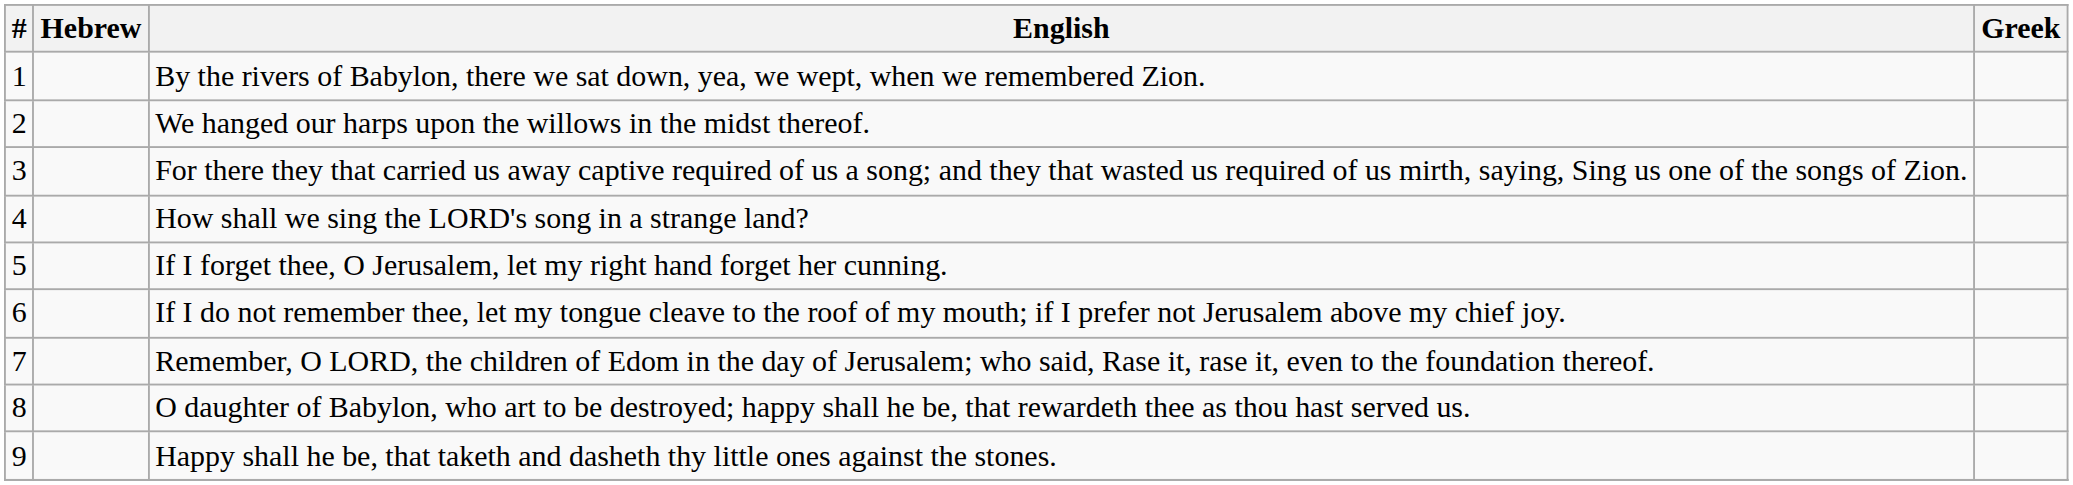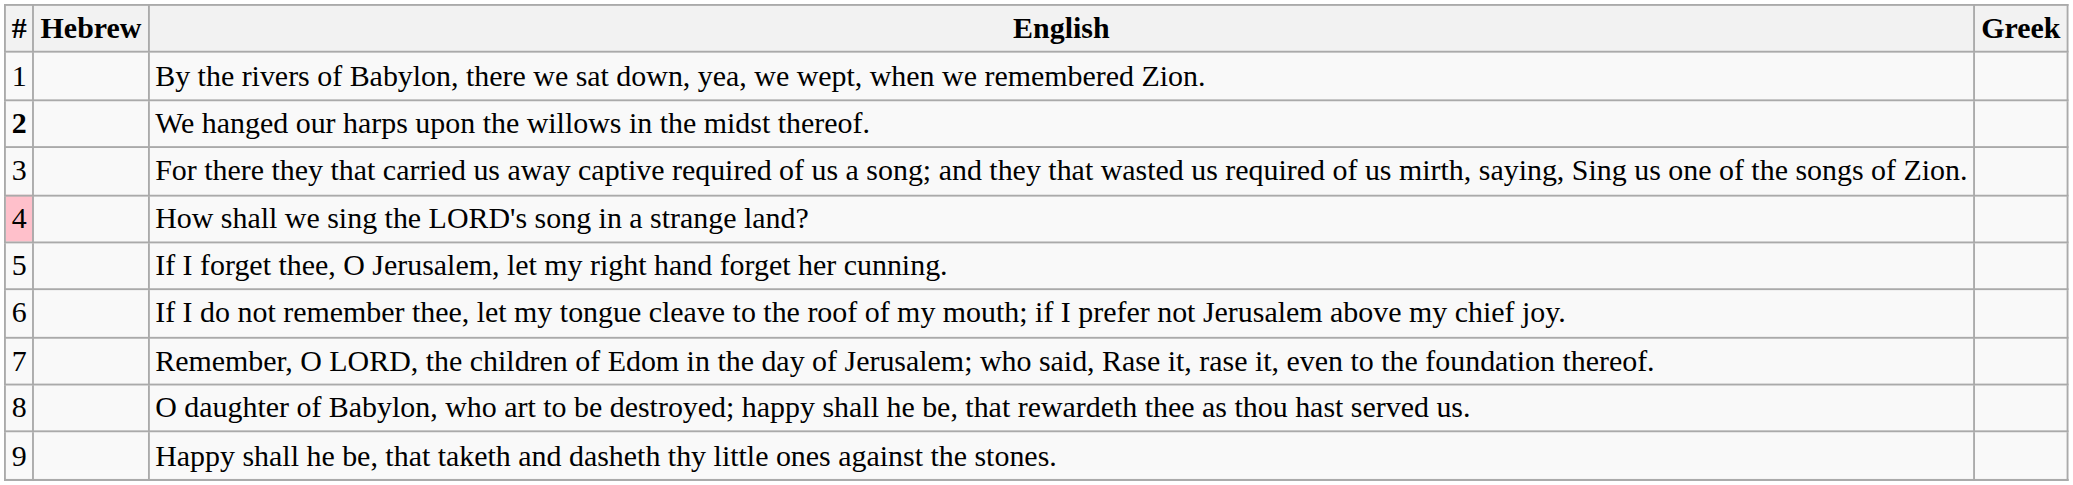(19, 123) normal -> (19, 123) bold
(19, 218) no background -> (19, 218) pink background
